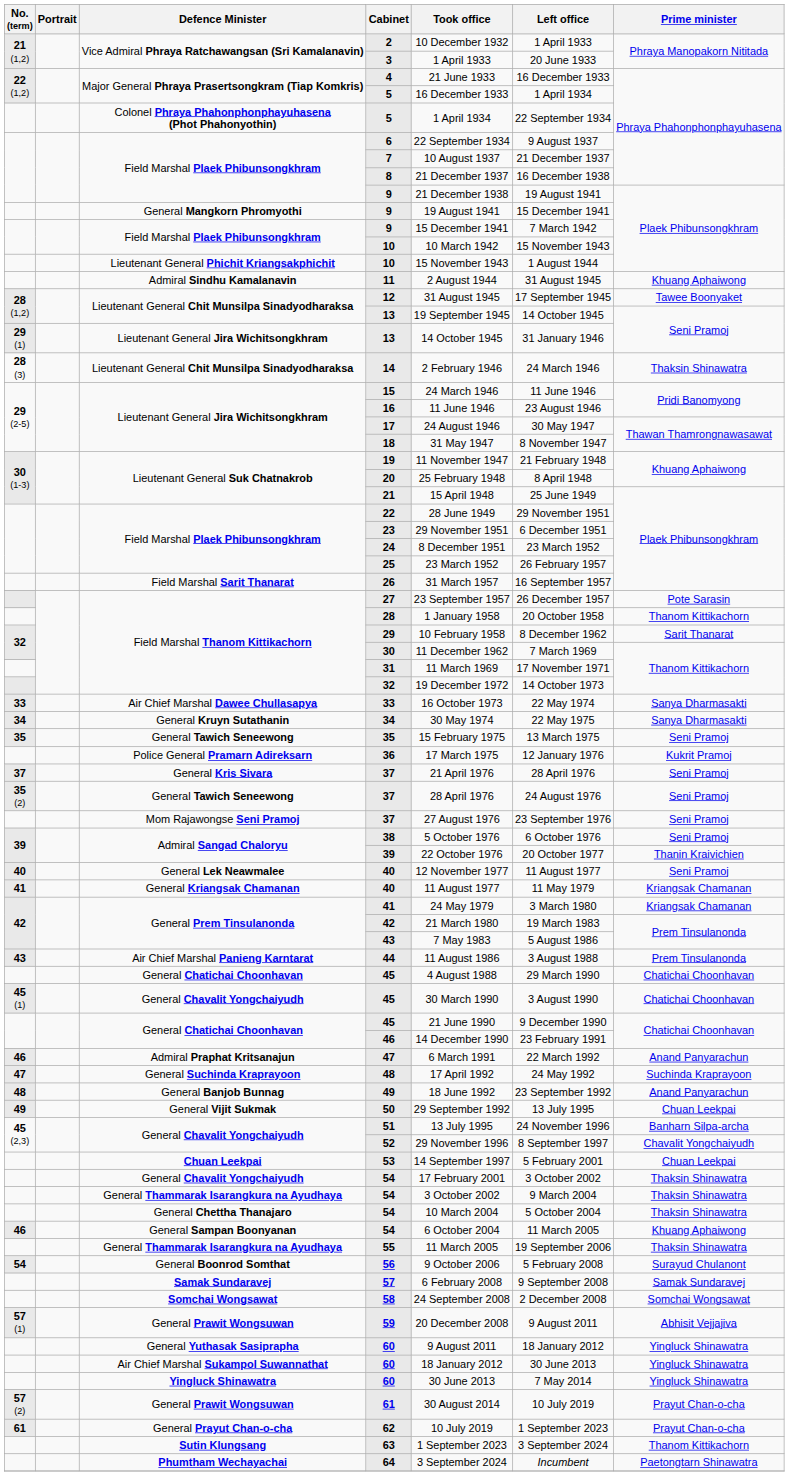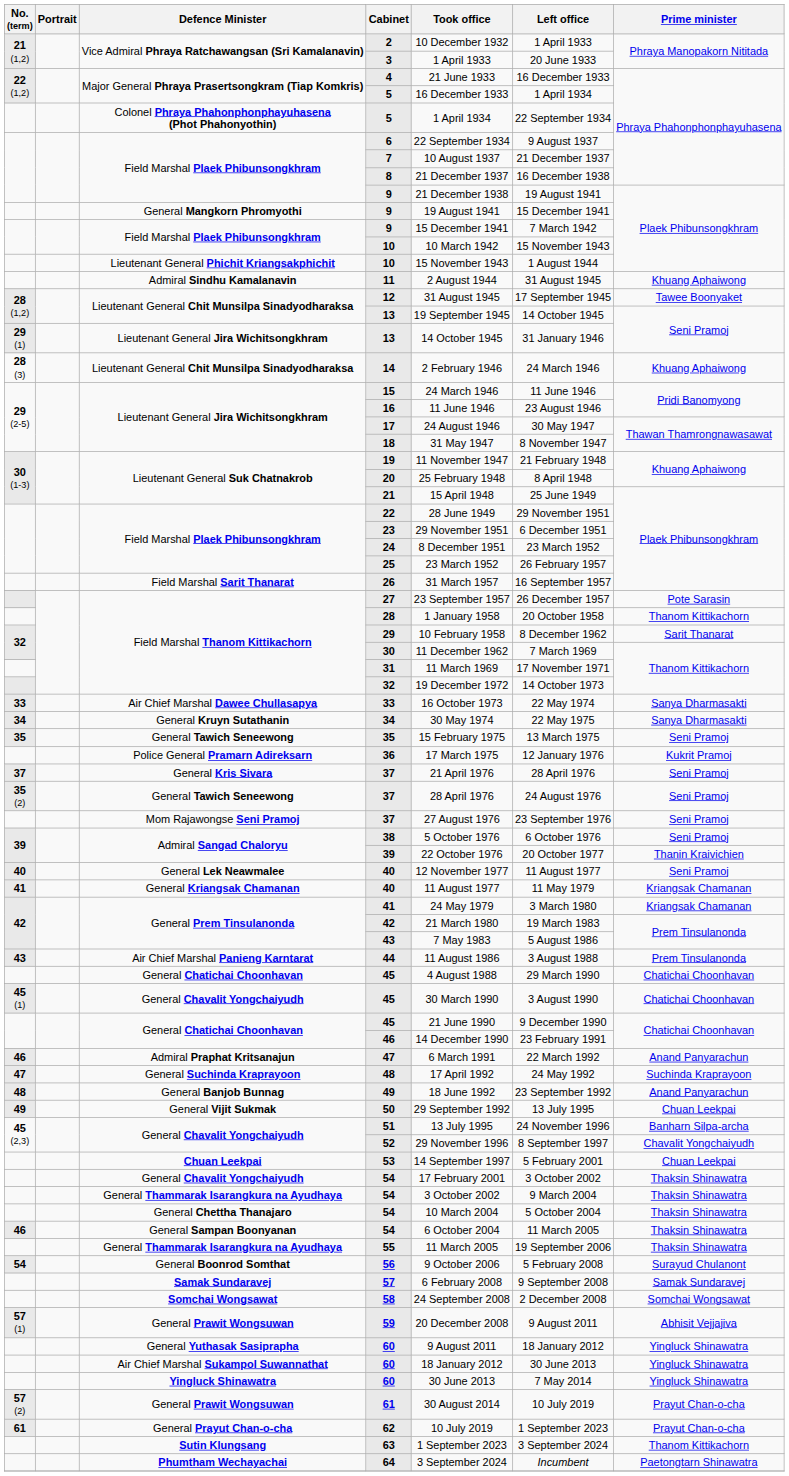(699, 368) Thaksin Shinawatra -> (699, 368) Khuang Aphaiwong
(699, 1230) Khuang Aphaiwong -> (699, 1230) Thaksin Shinawatra
